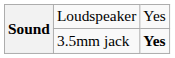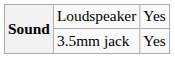(154, 41) bold -> (155, 41) normal
